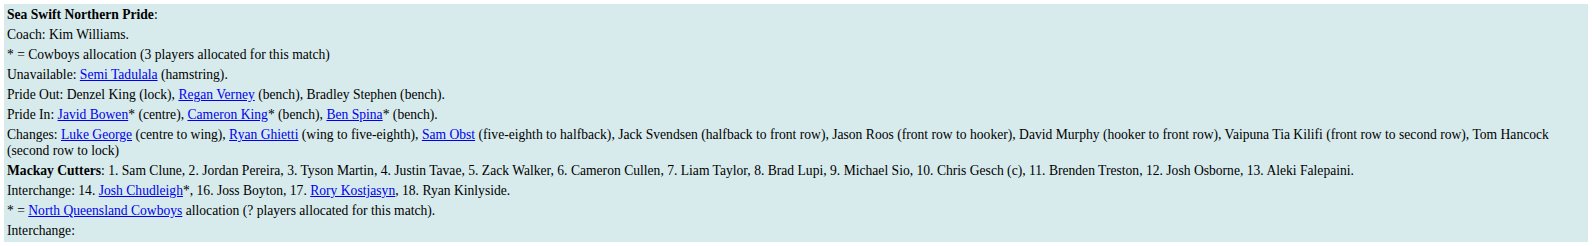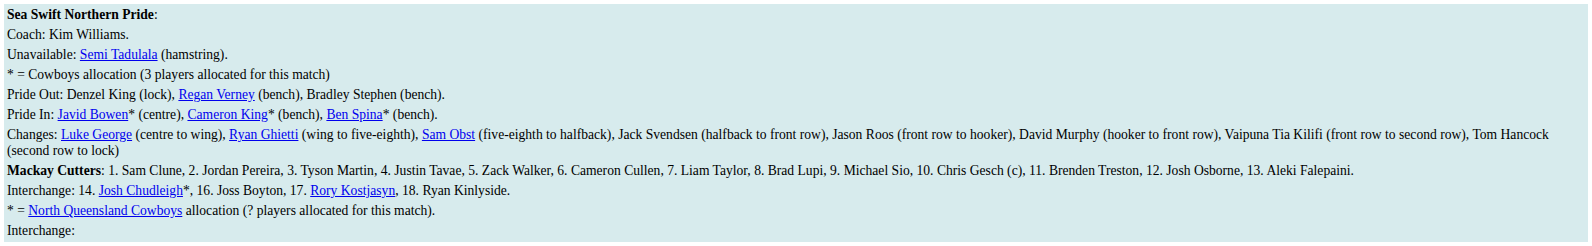(168, 54) * = Cowboys allocation (3 players allocated for this match) -> (117, 54) Unavailable: Semi Tadulala (hamstring).
(117, 74) Unavailable: Semi Tadulala (hamstring). -> (168, 74) * = Cowboys allocation (3 players allocated for this match)
